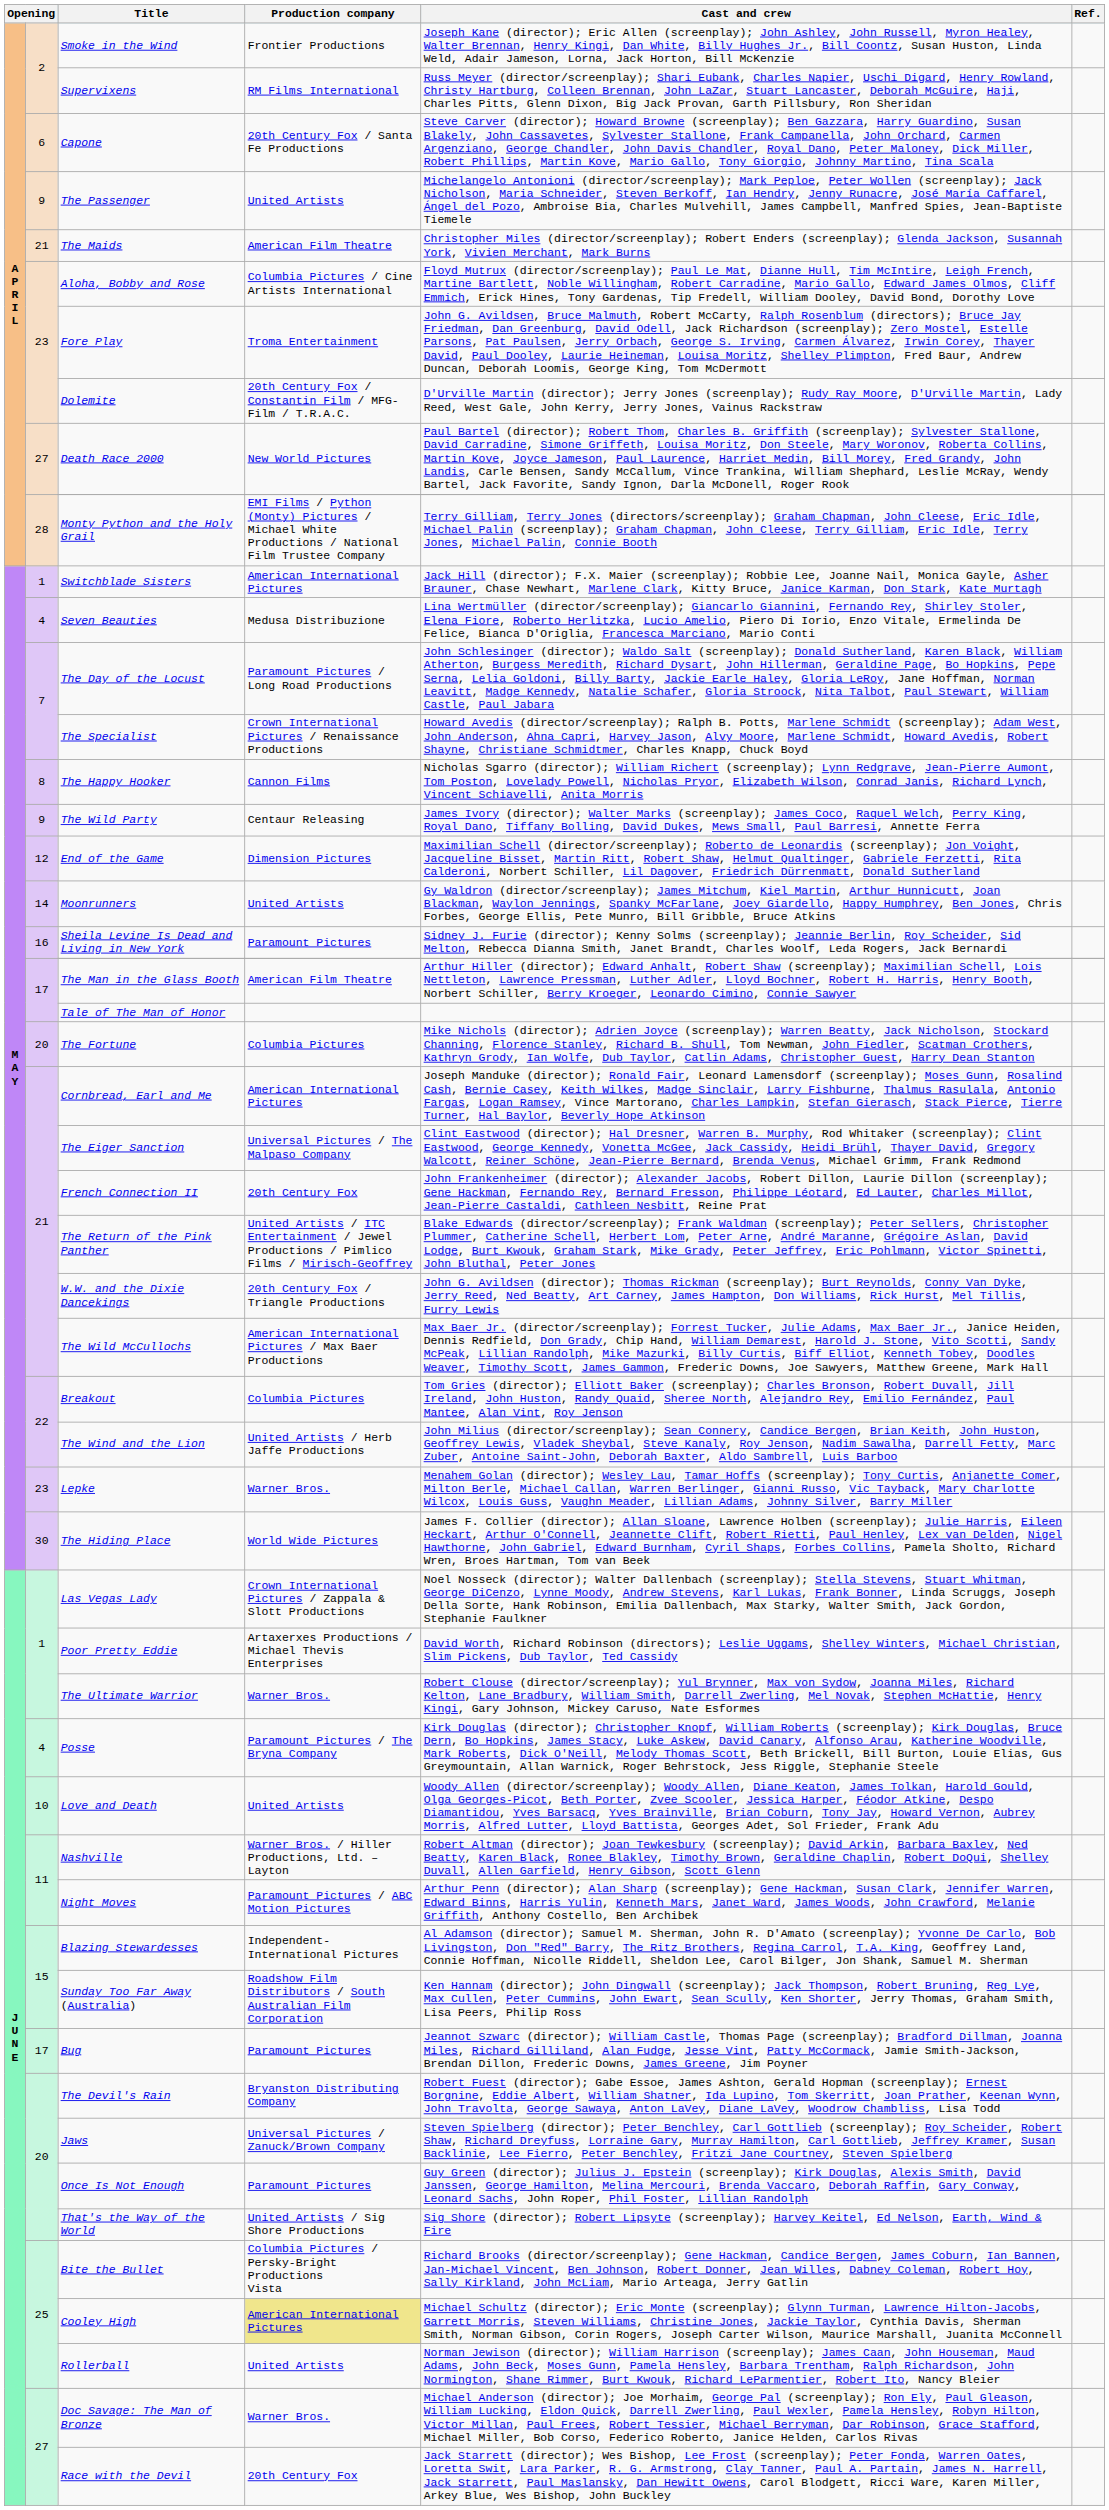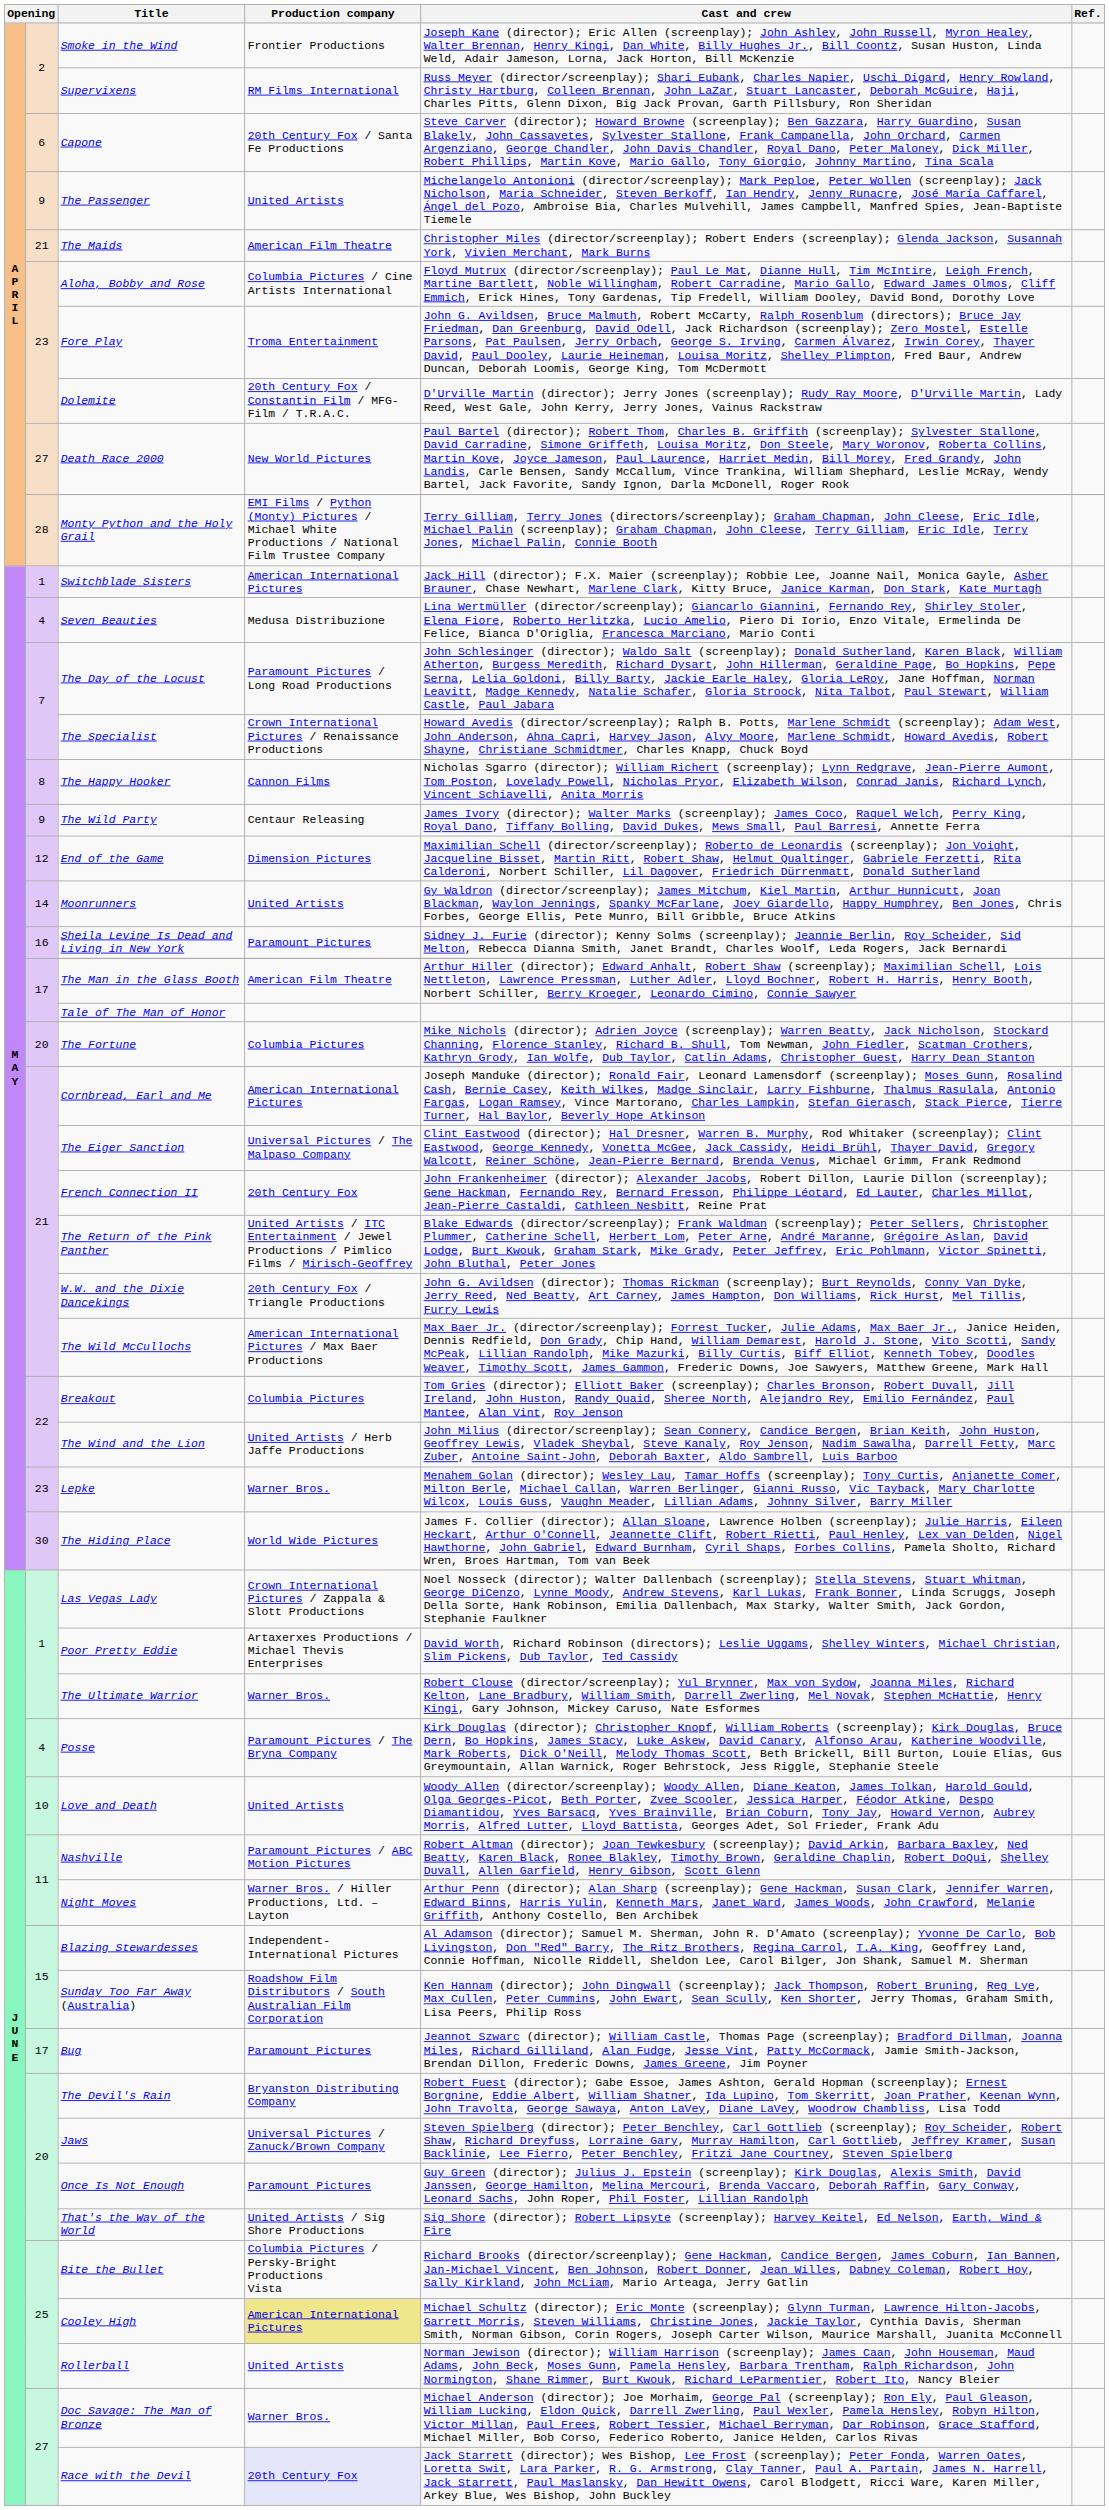(320, 1857) Warner Bros. / Hiller Productions, Ltd. – Layton -> (330, 1857) Paramount Pictures / ABC Motion Pictures
(330, 1903) Paramount Pictures / ABC Motion Pictures -> (320, 1903) Warner Bros. / Hiller Productions, Ltd. – Layton
(303, 2476) no background -> (303, 2476) lavender background
